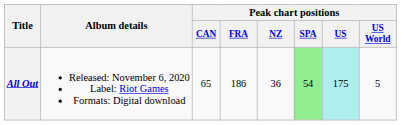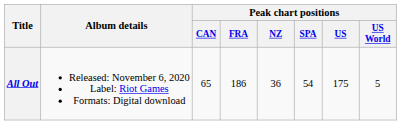(308, 83) lightgreen background -> (308, 83) no background
(341, 83) paleturquoise background -> (341, 83) no background
